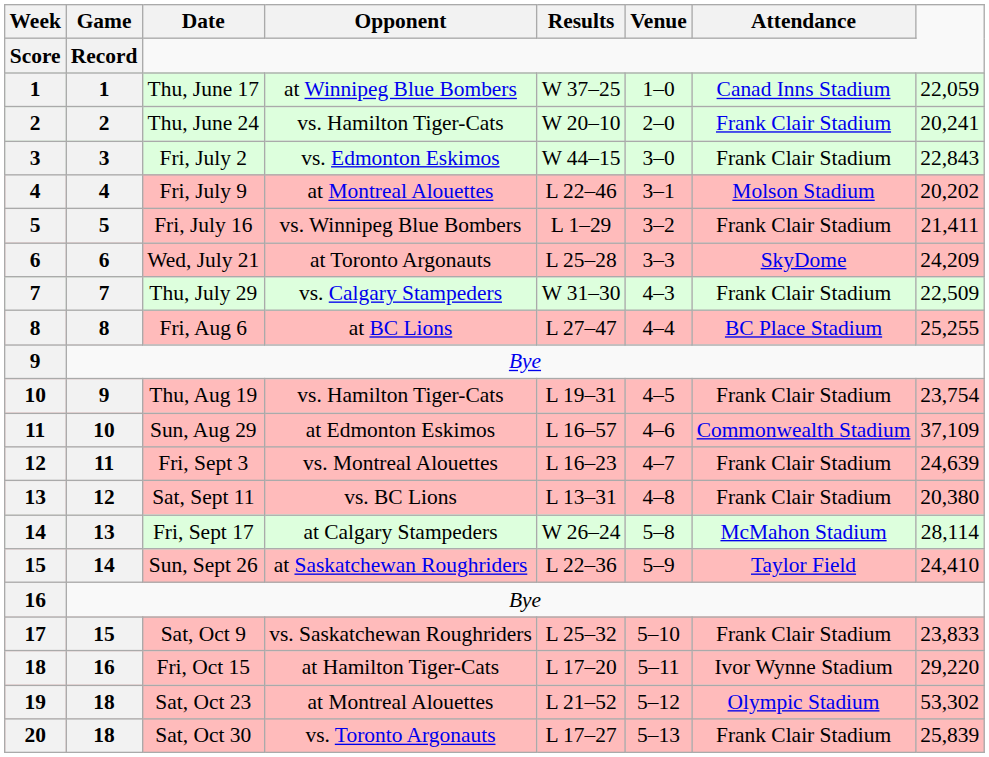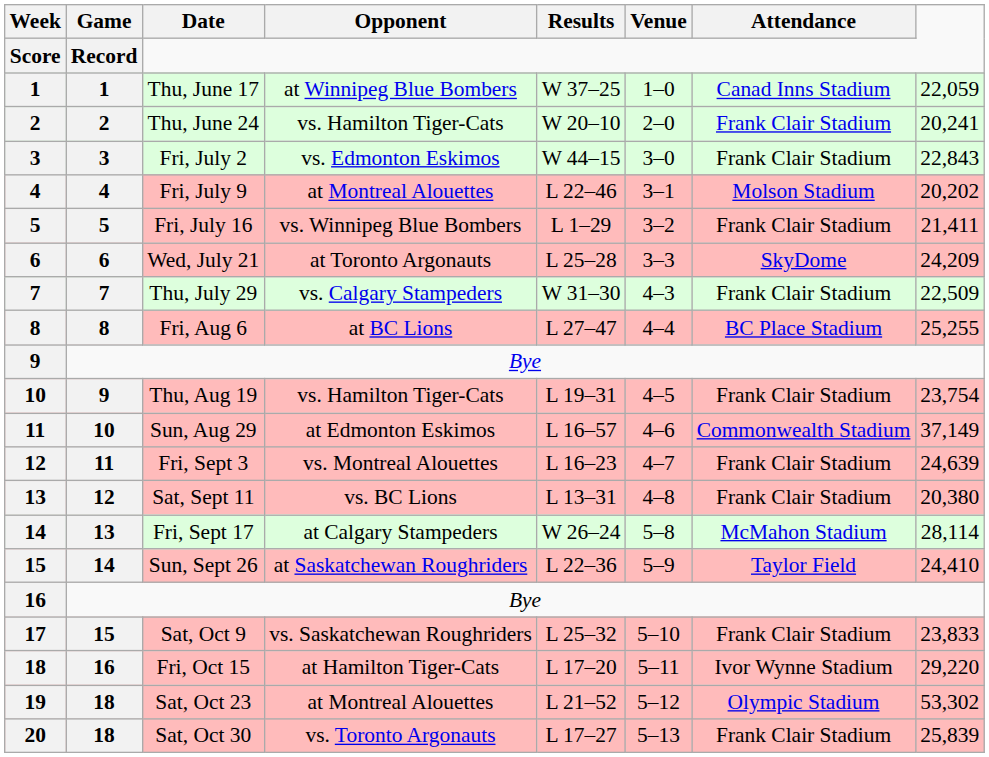(950, 429) 37,109 -> (950, 429) 37,149
